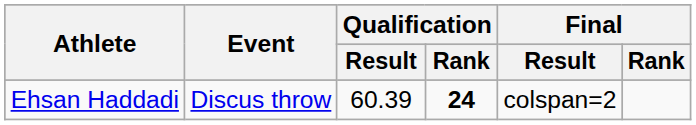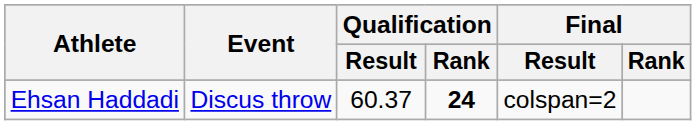(381, 100) 60.39 -> (381, 100) 60.37
